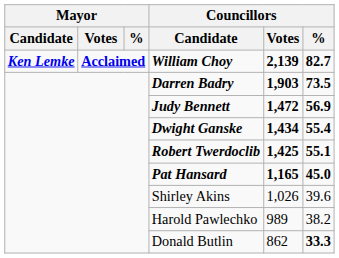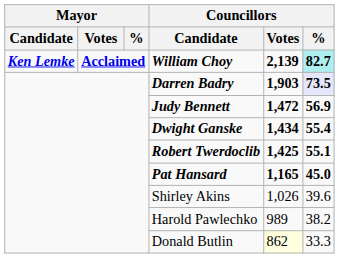(318, 61) no background -> (318, 61) paleturquoise background
(318, 83) no background -> (318, 83) lavender background
(277, 241) no background -> (277, 241) lightyellow background
(318, 241) bold -> (318, 241) normal
